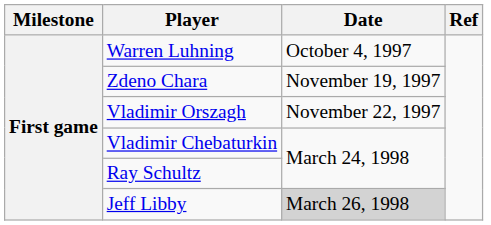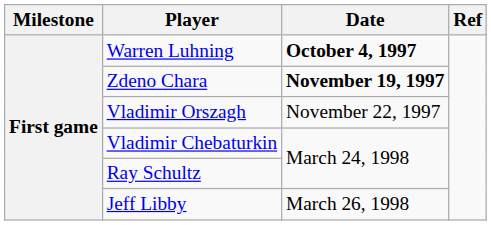(349, 50) normal -> (351, 50) bold
(363, 81) normal -> (365, 81) bold
(348, 204) lightgrey background -> (348, 204) no background
